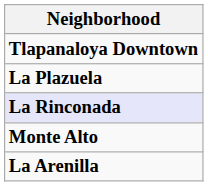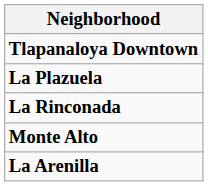(65, 107) lavender background -> (65, 107) no background
